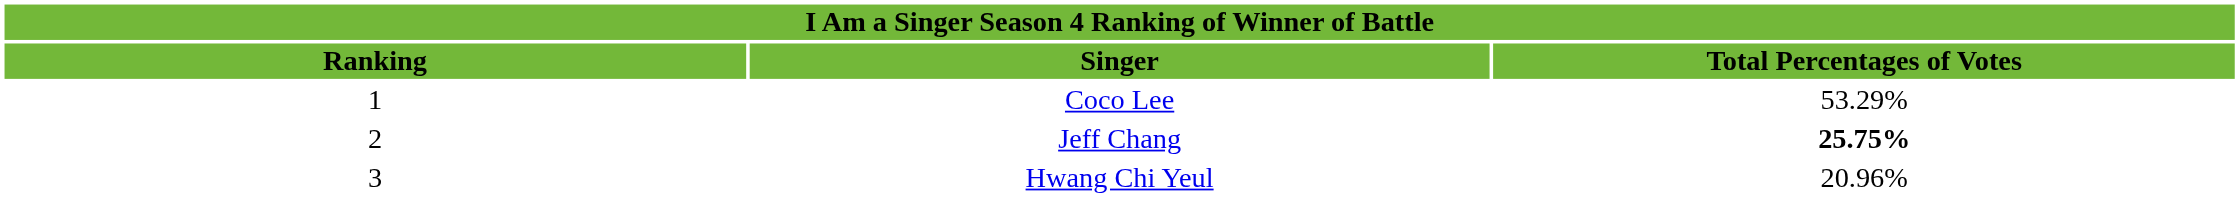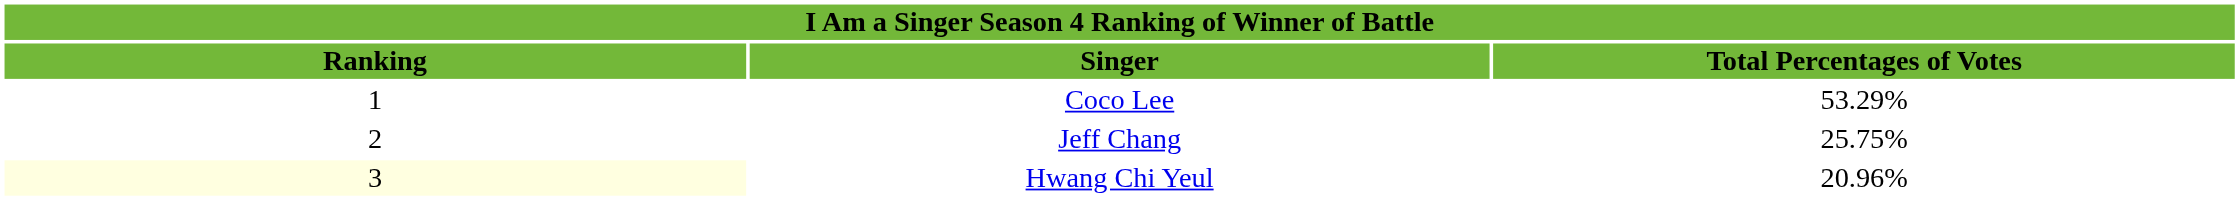(1864, 138) bold -> (1864, 138) normal
(375, 177) no background -> (375, 177) lightyellow background
